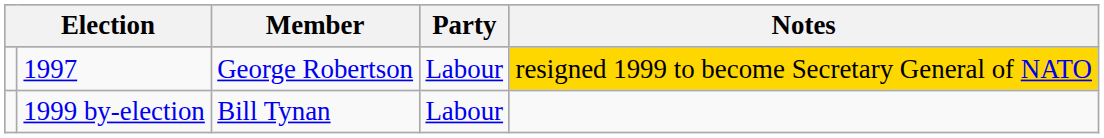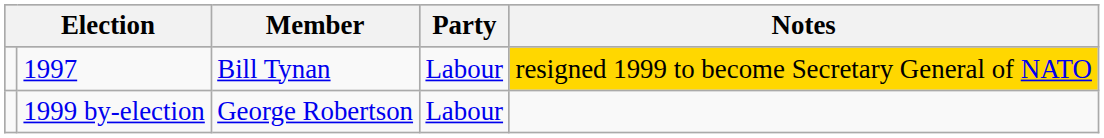(315, 68) George Robertson -> (274, 68) Bill Tynan
(274, 111) Bill Tynan -> (315, 111) George Robertson
